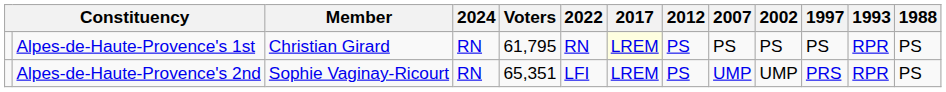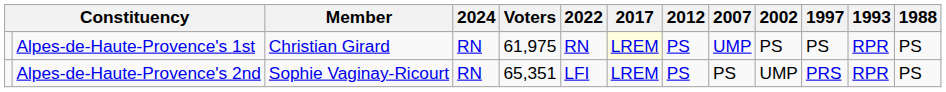(530, 45) 61,795 -> (530, 45) 61,975
(725, 45) PS -> (732, 45) UMP
(732, 73) UMP -> (725, 73) PS
